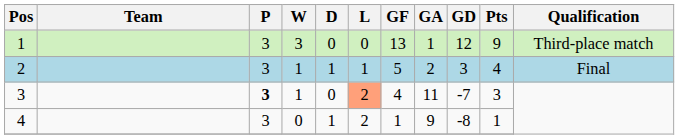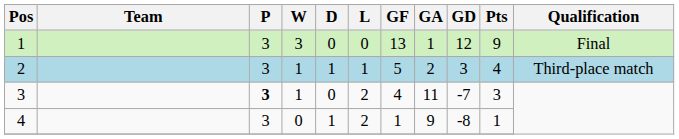(593, 43) Third-place match -> (593, 43) Final
(593, 69) Final -> (593, 69) Third-place match
(365, 95) lightsalmon background -> (365, 95) no background
